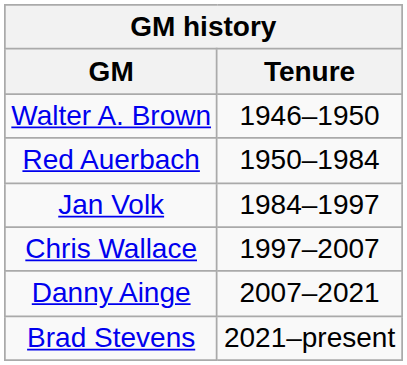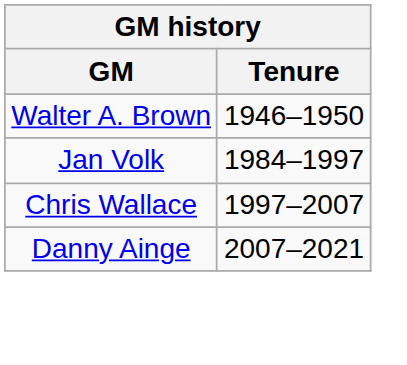- row: (111, 159)
- row: (111, 337)
